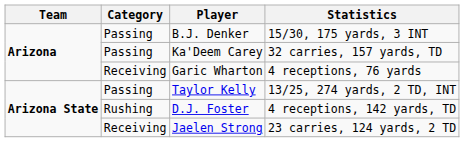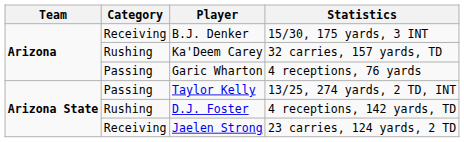(128, 33) Passing -> (135, 33) Receiving
(128, 52) Passing -> (128, 52) Rushing
(135, 71) Receiving -> (128, 71) Passing
